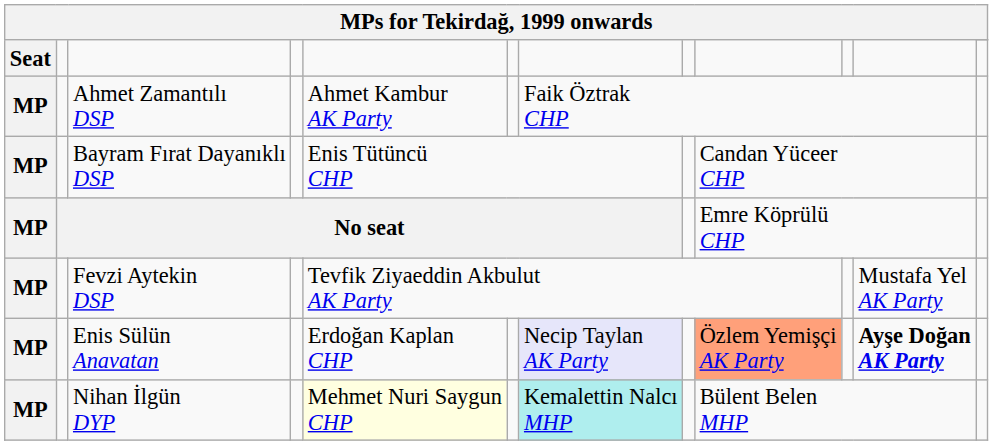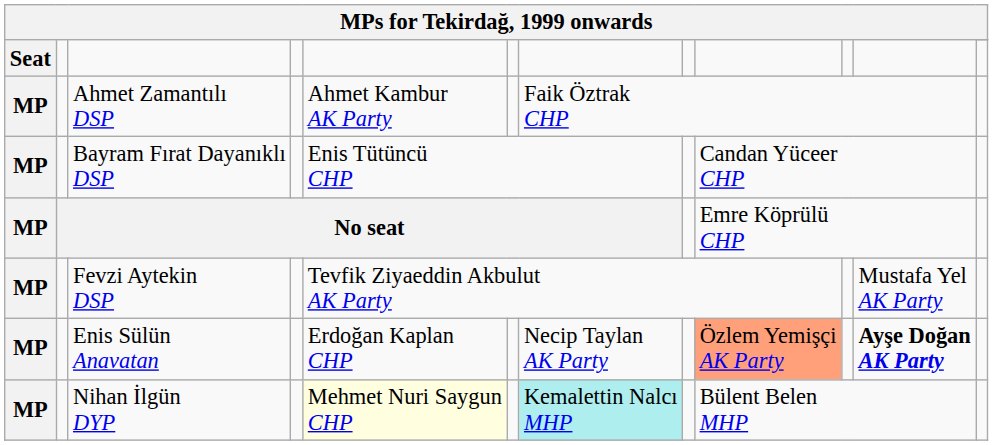(584, 348) lavender background -> (584, 348) no background
